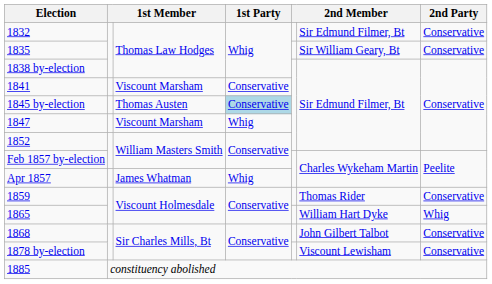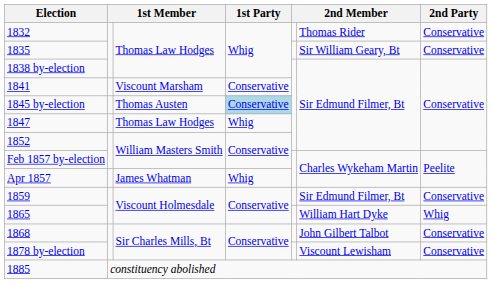(352, 31) Sir Edmund Filmer, Bt -> (332, 31) Thomas Rider
(159, 123) Viscount Marsham -> (165, 123) Thomas Law Hodges
(332, 196) Thomas Rider -> (352, 196) Sir Edmund Filmer, Bt
